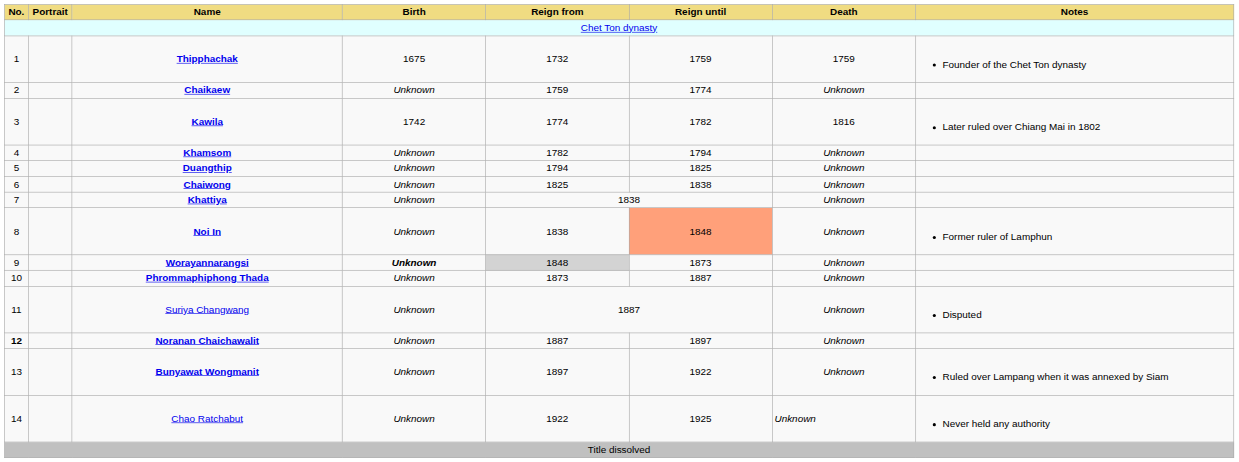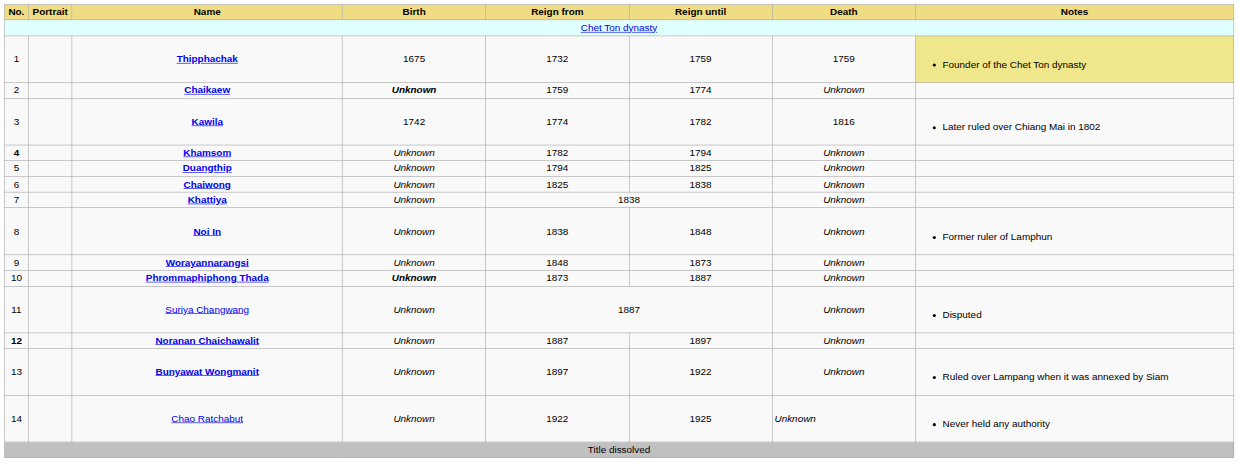(1075, 65) no background -> (1075, 65) khaki background
(414, 90) normal -> (414, 90) bold
(16, 153) normal -> (16, 153) bold
(701, 231) lightsalmon background -> (701, 231) no background
(414, 262) bold -> (414, 262) normal
(557, 262) lightgrey background -> (557, 262) no background
(414, 278) normal -> (414, 278) bold
